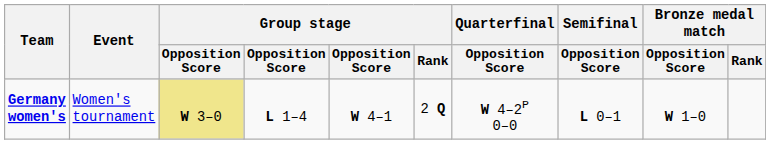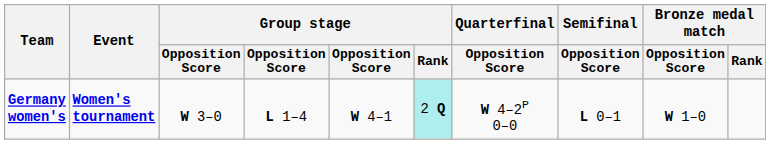(114, 109) normal -> (114, 109) bold
(201, 117) khaki background -> (201, 117) no background
(433, 109) no background -> (433, 109) paleturquoise background
